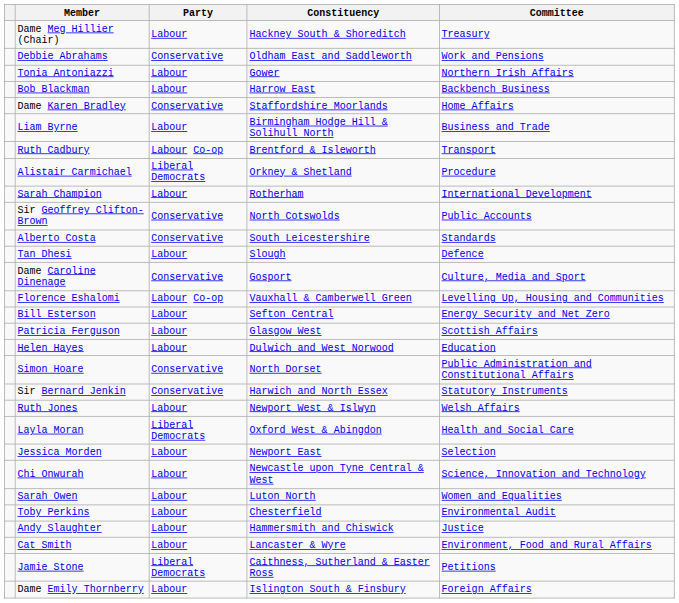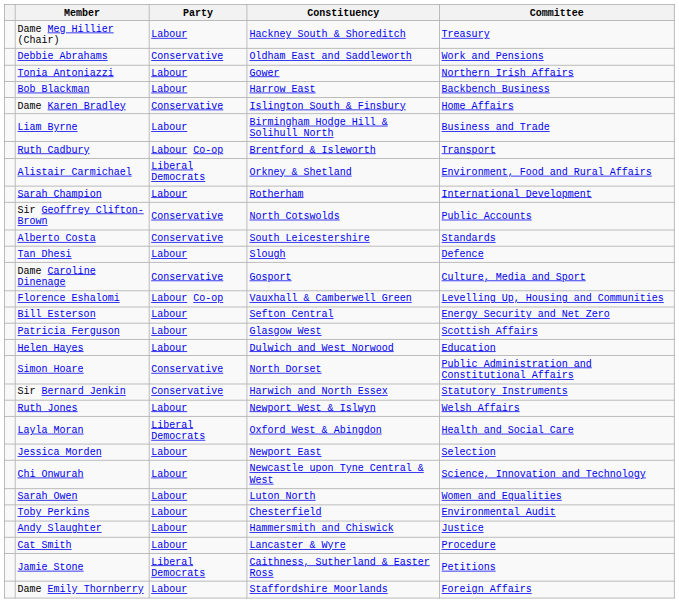(319, 106) Staffordshire Moorlands -> (328, 106) Islington South & Finsbury
(469, 172) Procedure -> (547, 172) Environment, Food and Rural Affairs
(547, 545) Environment, Food and Rural Affairs -> (469, 545) Procedure
(328, 590) Islington South & Finsbury -> (319, 590) Staffordshire Moorlands
